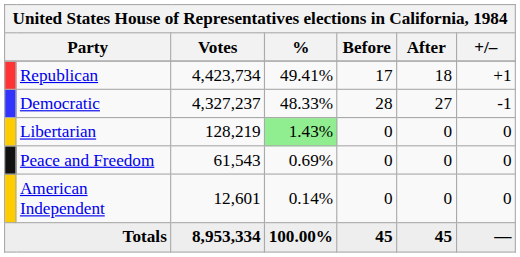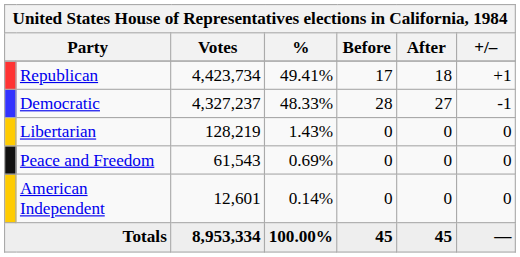(311, 132) lightgreen background -> (311, 132) no background
